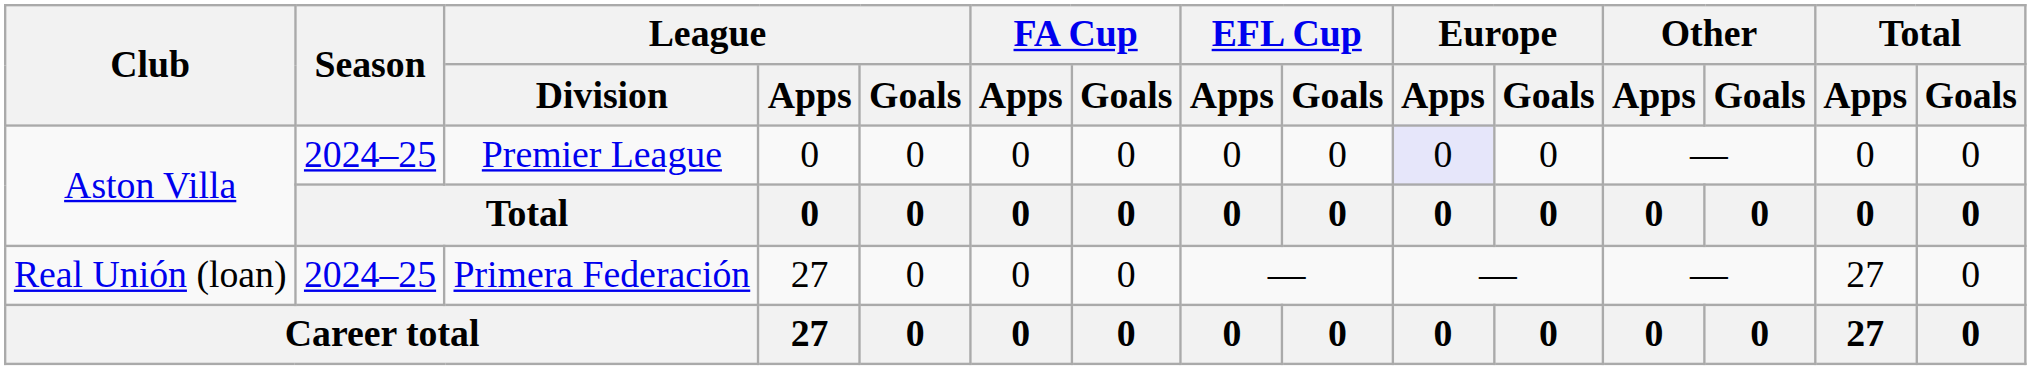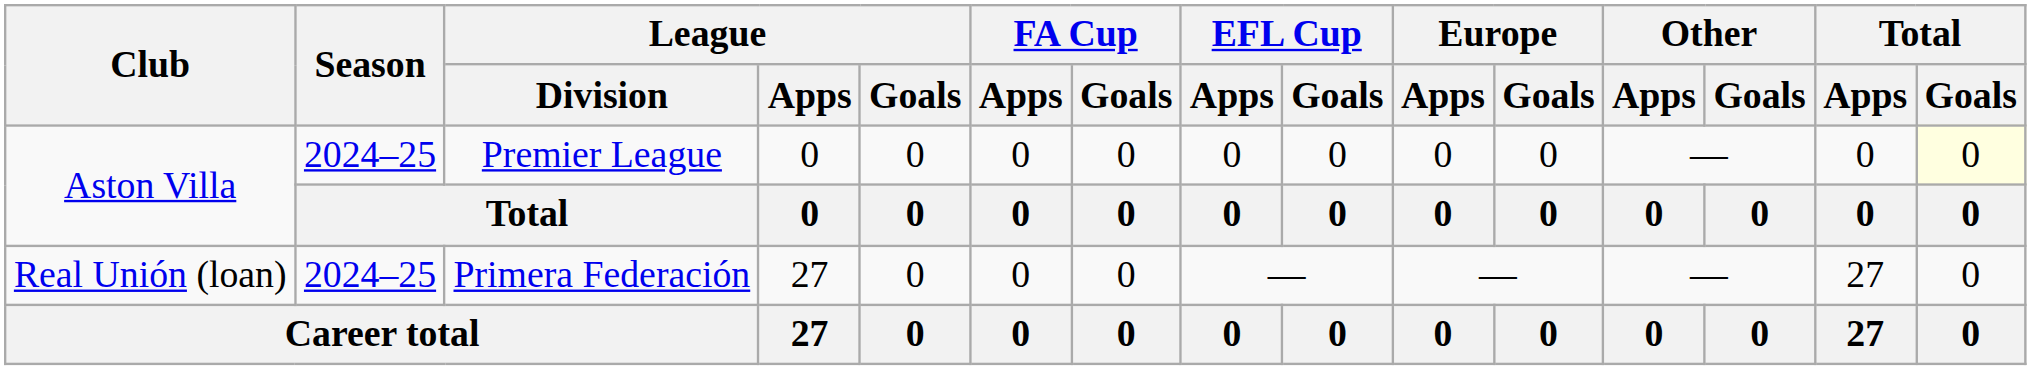(1443, 154) lavender background -> (1443, 154) no background
(1971, 154) no background -> (1971, 154) lightyellow background
